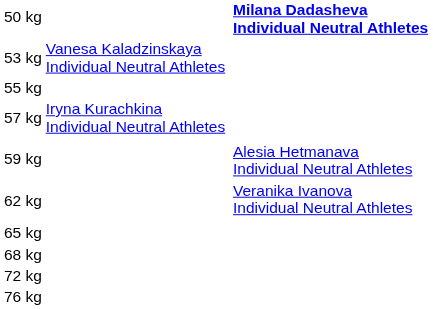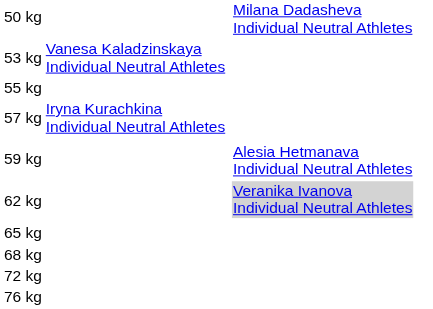(331, 19) bold -> (323, 19) normal
(323, 199) no background -> (323, 199) lightgrey background
